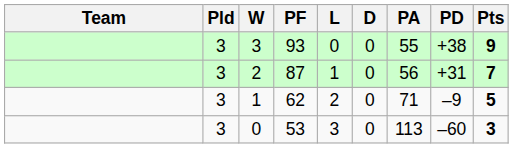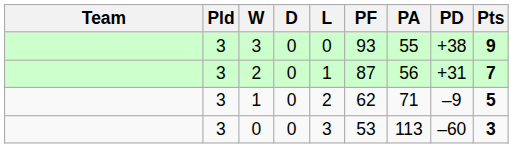columns swapped: (370, 18) <-> (295, 18)
